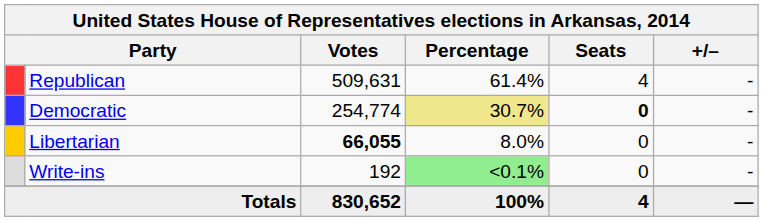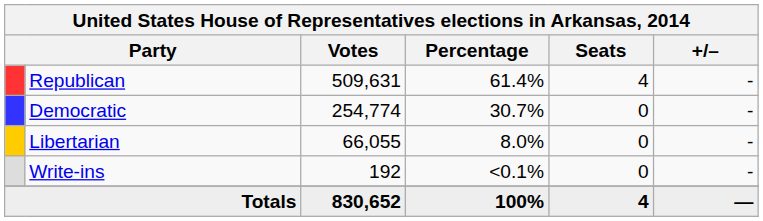(517, 111) khaki background -> (517, 111) no background
(643, 111) bold -> (643, 111) normal
(372, 141) bold -> (372, 141) normal
(517, 172) lightgreen background -> (517, 172) no background
